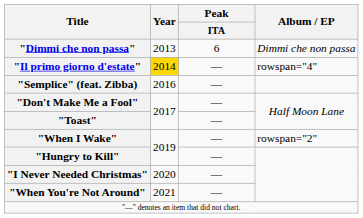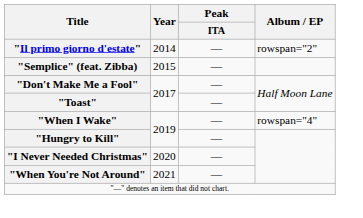- row: (77, 48)
(164, 66) gold background -> (164, 48) no background
(287, 66) rowspan="4" -> (287, 48) rowspan="2"
(164, 84) 2016 -> (164, 66) 2015
(287, 138) rowspan="2" -> (287, 120) rowspan="4"
